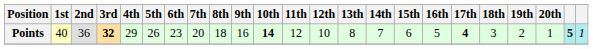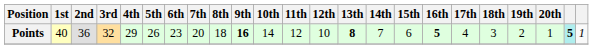(108, 33) bold -> (108, 33) normal
(243, 33) normal -> (243, 33) bold
(268, 33) bold -> (268, 33) normal
(352, 33) normal -> (352, 33) bold
(437, 33) normal -> (437, 33) bold
(465, 33) bold -> (465, 33) normal
(582, 33) paleturquoise background -> (582, 33) no background
